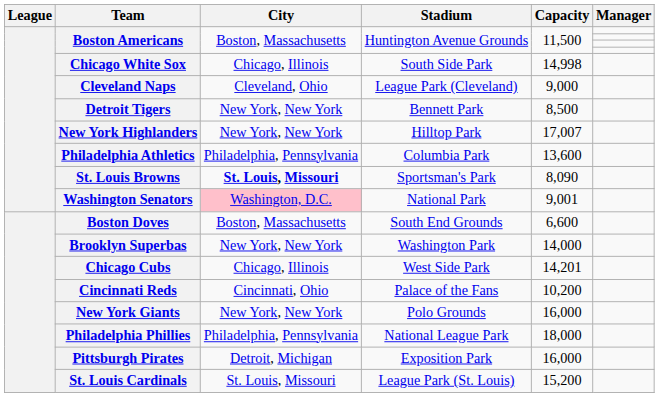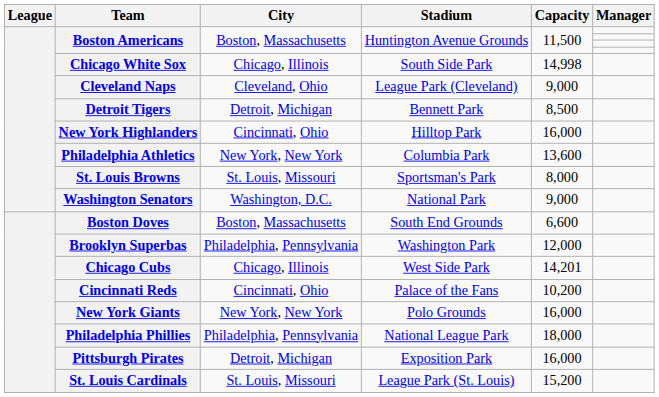(281, 109) New York, New York -> (281, 109) Detroit, Michigan
(281, 132) New York, New York -> (281, 132) Cincinnati, Ohio
(562, 132) 17,007 -> (562, 132) 16,000
(281, 154) Philadelphia, Pennsylvania -> (281, 154) New York, New York
(281, 177) bold -> (281, 177) normal
(562, 177) 8,090 -> (562, 177) 8,000
(281, 200) pink background -> (281, 200) no background
(562, 200) 9,001 -> (562, 200) 9,000
(281, 245) New York, New York -> (281, 245) Philadelphia, Pennsylvania
(562, 245) 14,000 -> (562, 245) 12,000
